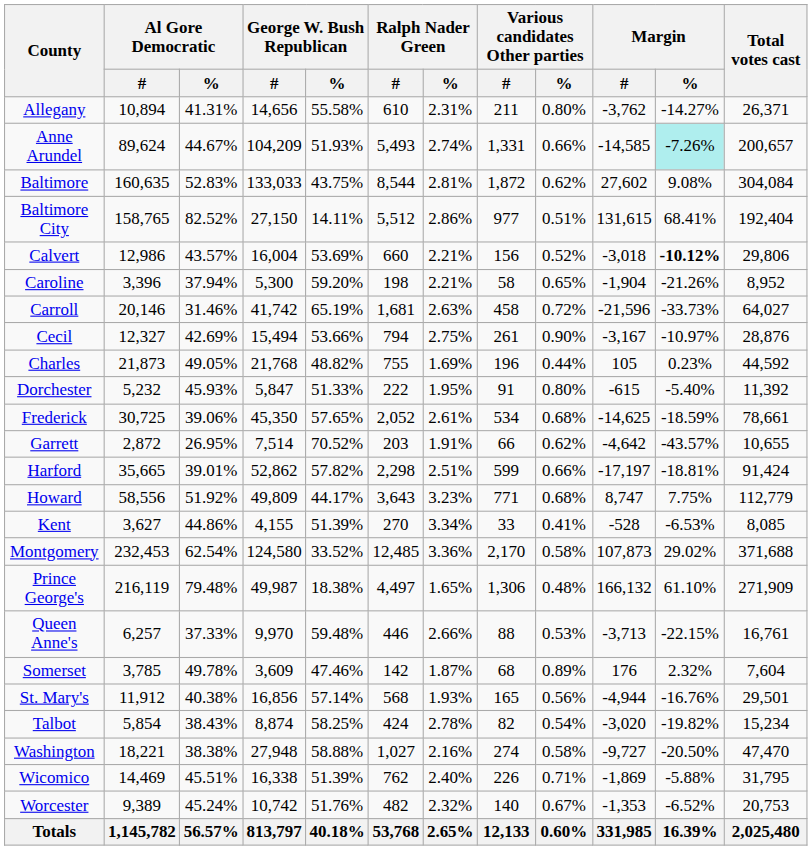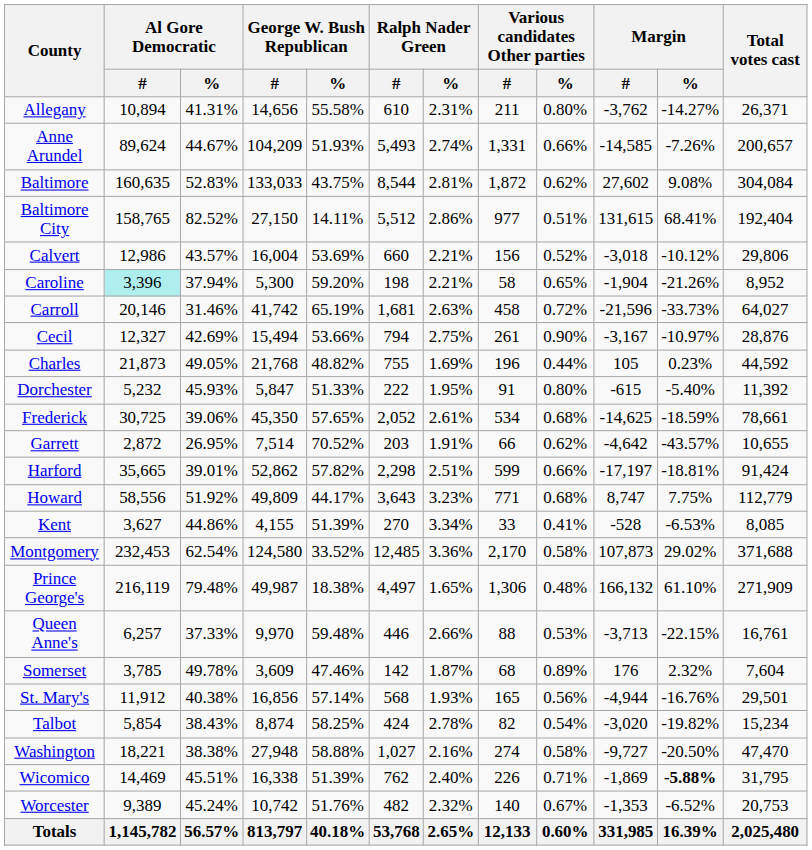(690, 146) paleturquoise background -> (690, 146) no background
(690, 255) bold -> (690, 255) normal
(142, 282) no background -> (142, 282) paleturquoise background
(690, 777) normal -> (690, 777) bold
